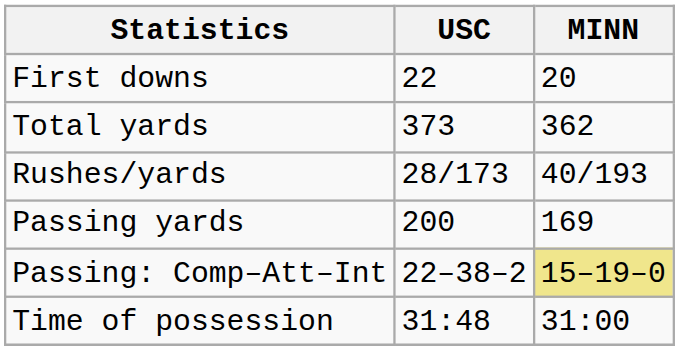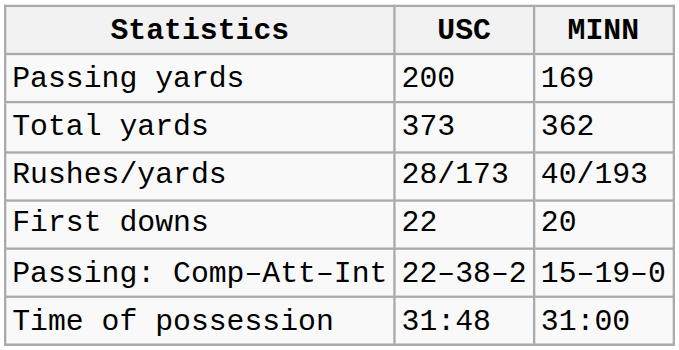rows swapped: (111, 79) <-> (128, 224)
(603, 273) khaki background -> (603, 273) no background
